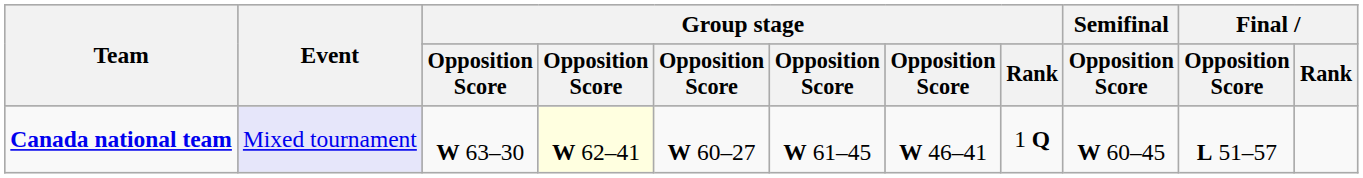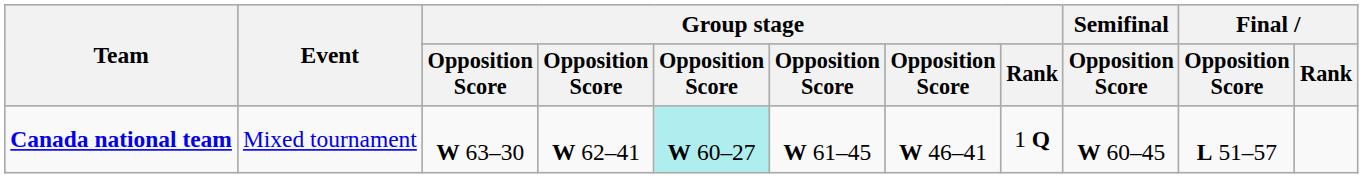(330, 139) lavender background -> (330, 139) no background
(596, 153) lightyellow background -> (596, 153) no background
(712, 153) no background -> (712, 153) paleturquoise background
